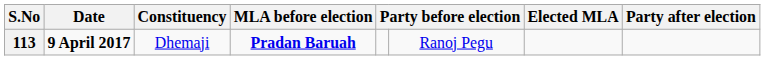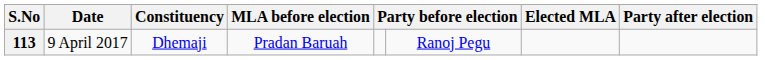(89, 42) bold -> (88, 42) normal
(303, 42) bold -> (300, 42) normal
